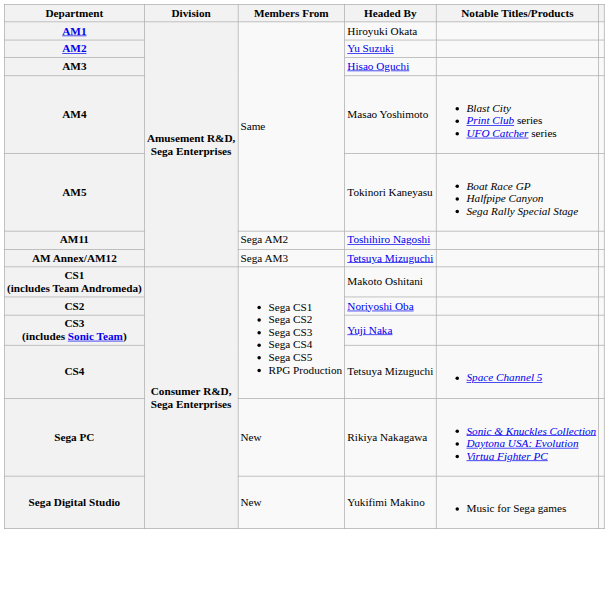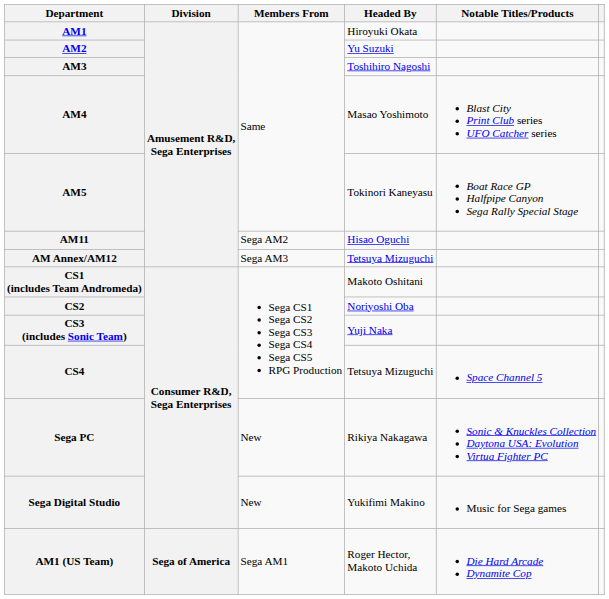(378, 66) Hisao Oguchi -> (389, 66) Toshihiro Nagoshi
(389, 240) Toshihiro Nagoshi -> (378, 240) Hisao Oguchi
+ row: (74, 561)
